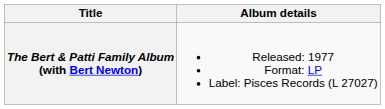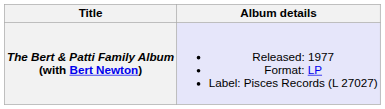(279, 70) no background -> (279, 70) lavender background
